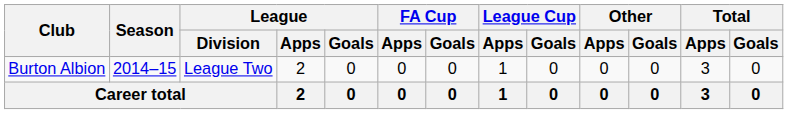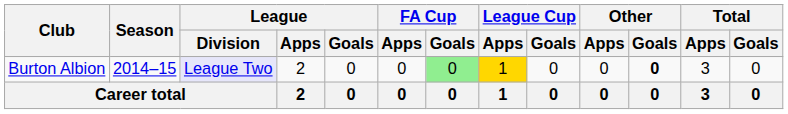(228, 69) no background -> (228, 69) lavender background
(452, 69) no background -> (452, 69) lightgreen background
(503, 69) no background -> (503, 69) gold background
(655, 69) normal -> (655, 69) bold
